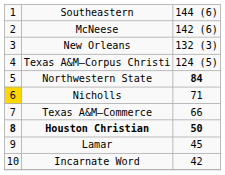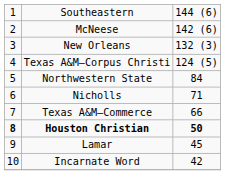(197, 79) bold -> (197, 79) normal
(13, 95) gold background -> (13, 95) no background
